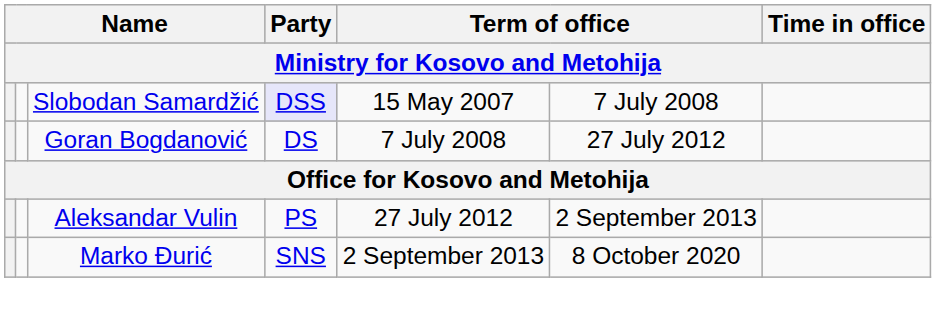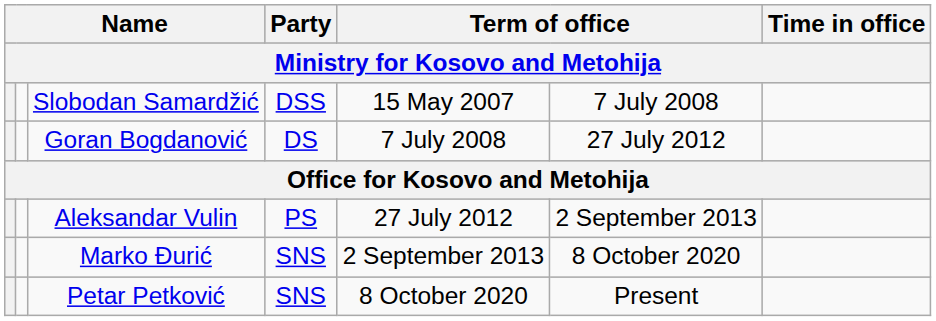(301, 101) lavender background -> (301, 101) no background
+ row: (146, 295)
